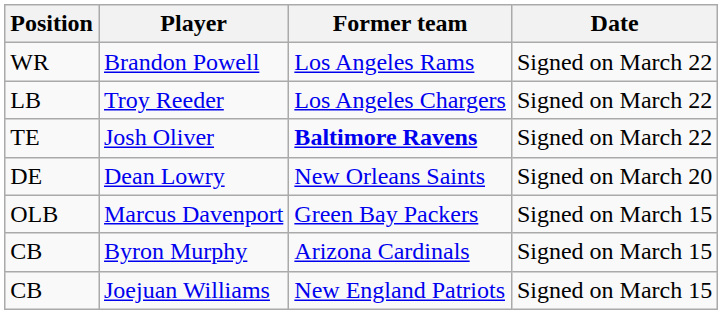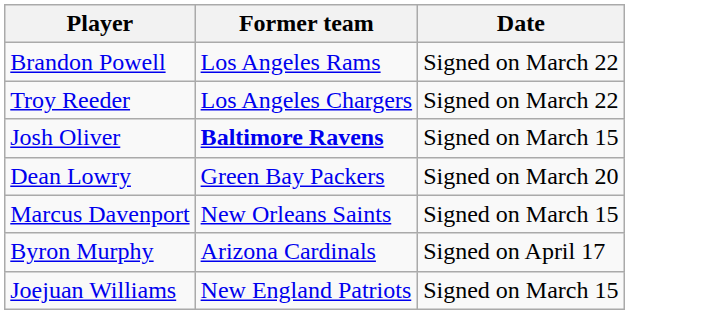- column: (52, 23)
(615, 137) Signed on March 22 -> (521, 137) Signed on March 15
(390, 175) New Orleans Saints -> (293, 175) Green Bay Packers
(386, 213) Green Bay Packers -> (296, 213) New Orleans Saints
(615, 251) Signed on March 15 -> (514, 251) Signed on April 17
